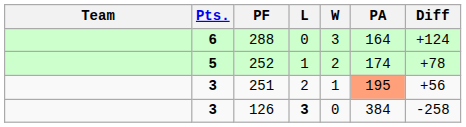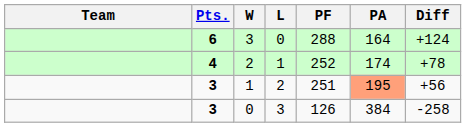columns swapped: (335, 16) <-> (262, 16)
(213, 63) 5 -> (213, 63) 4
(304, 110) bold -> (280, 110) normal
